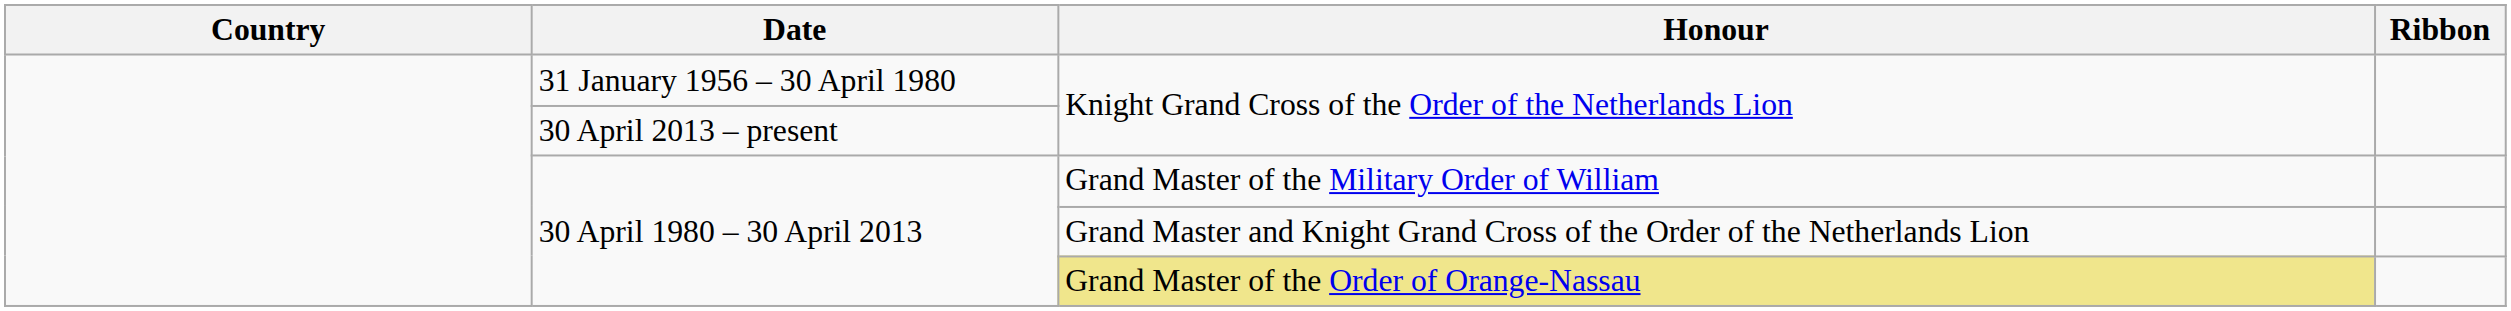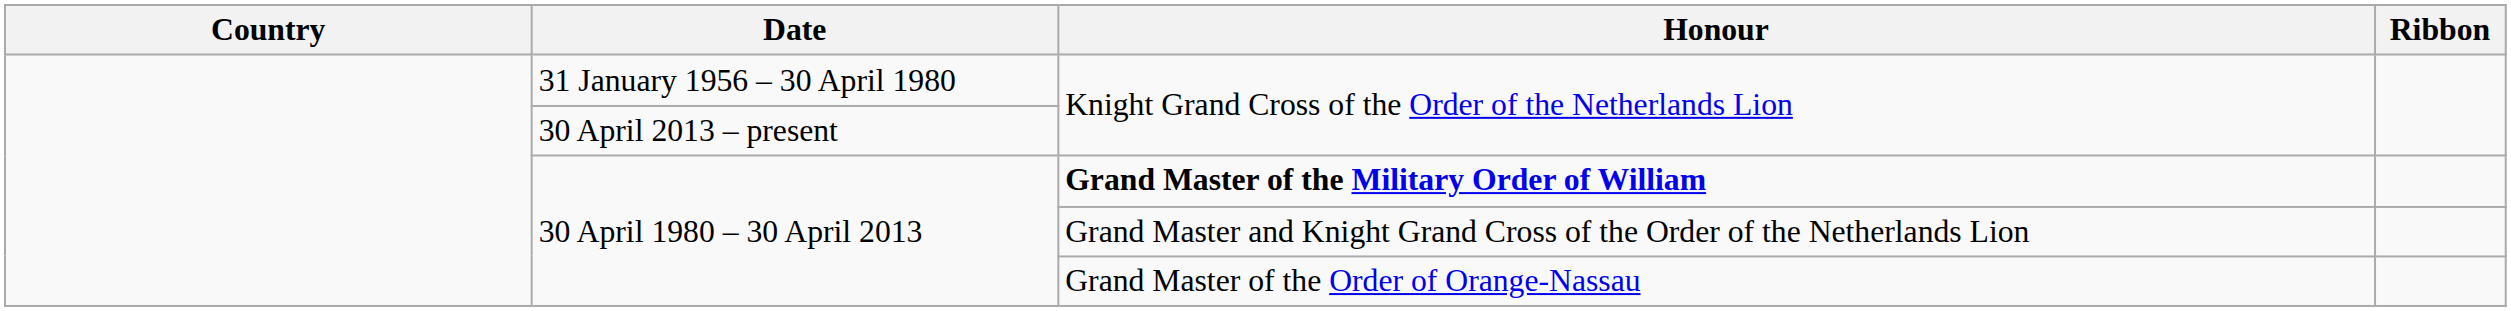(1362, 180) normal -> (1386, 180) bold
(1353, 280) khaki background -> (1353, 280) no background
